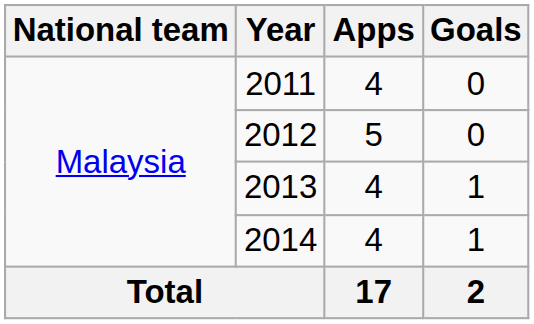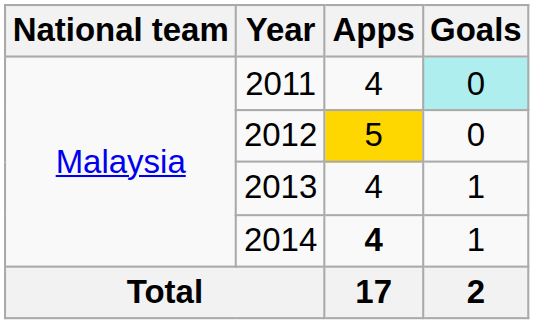(476, 82) no background -> (476, 82) paleturquoise background
(374, 135) no background -> (374, 135) gold background
(374, 239) normal -> (374, 239) bold
